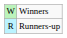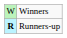(11, 25) normal -> (11, 25) bold
